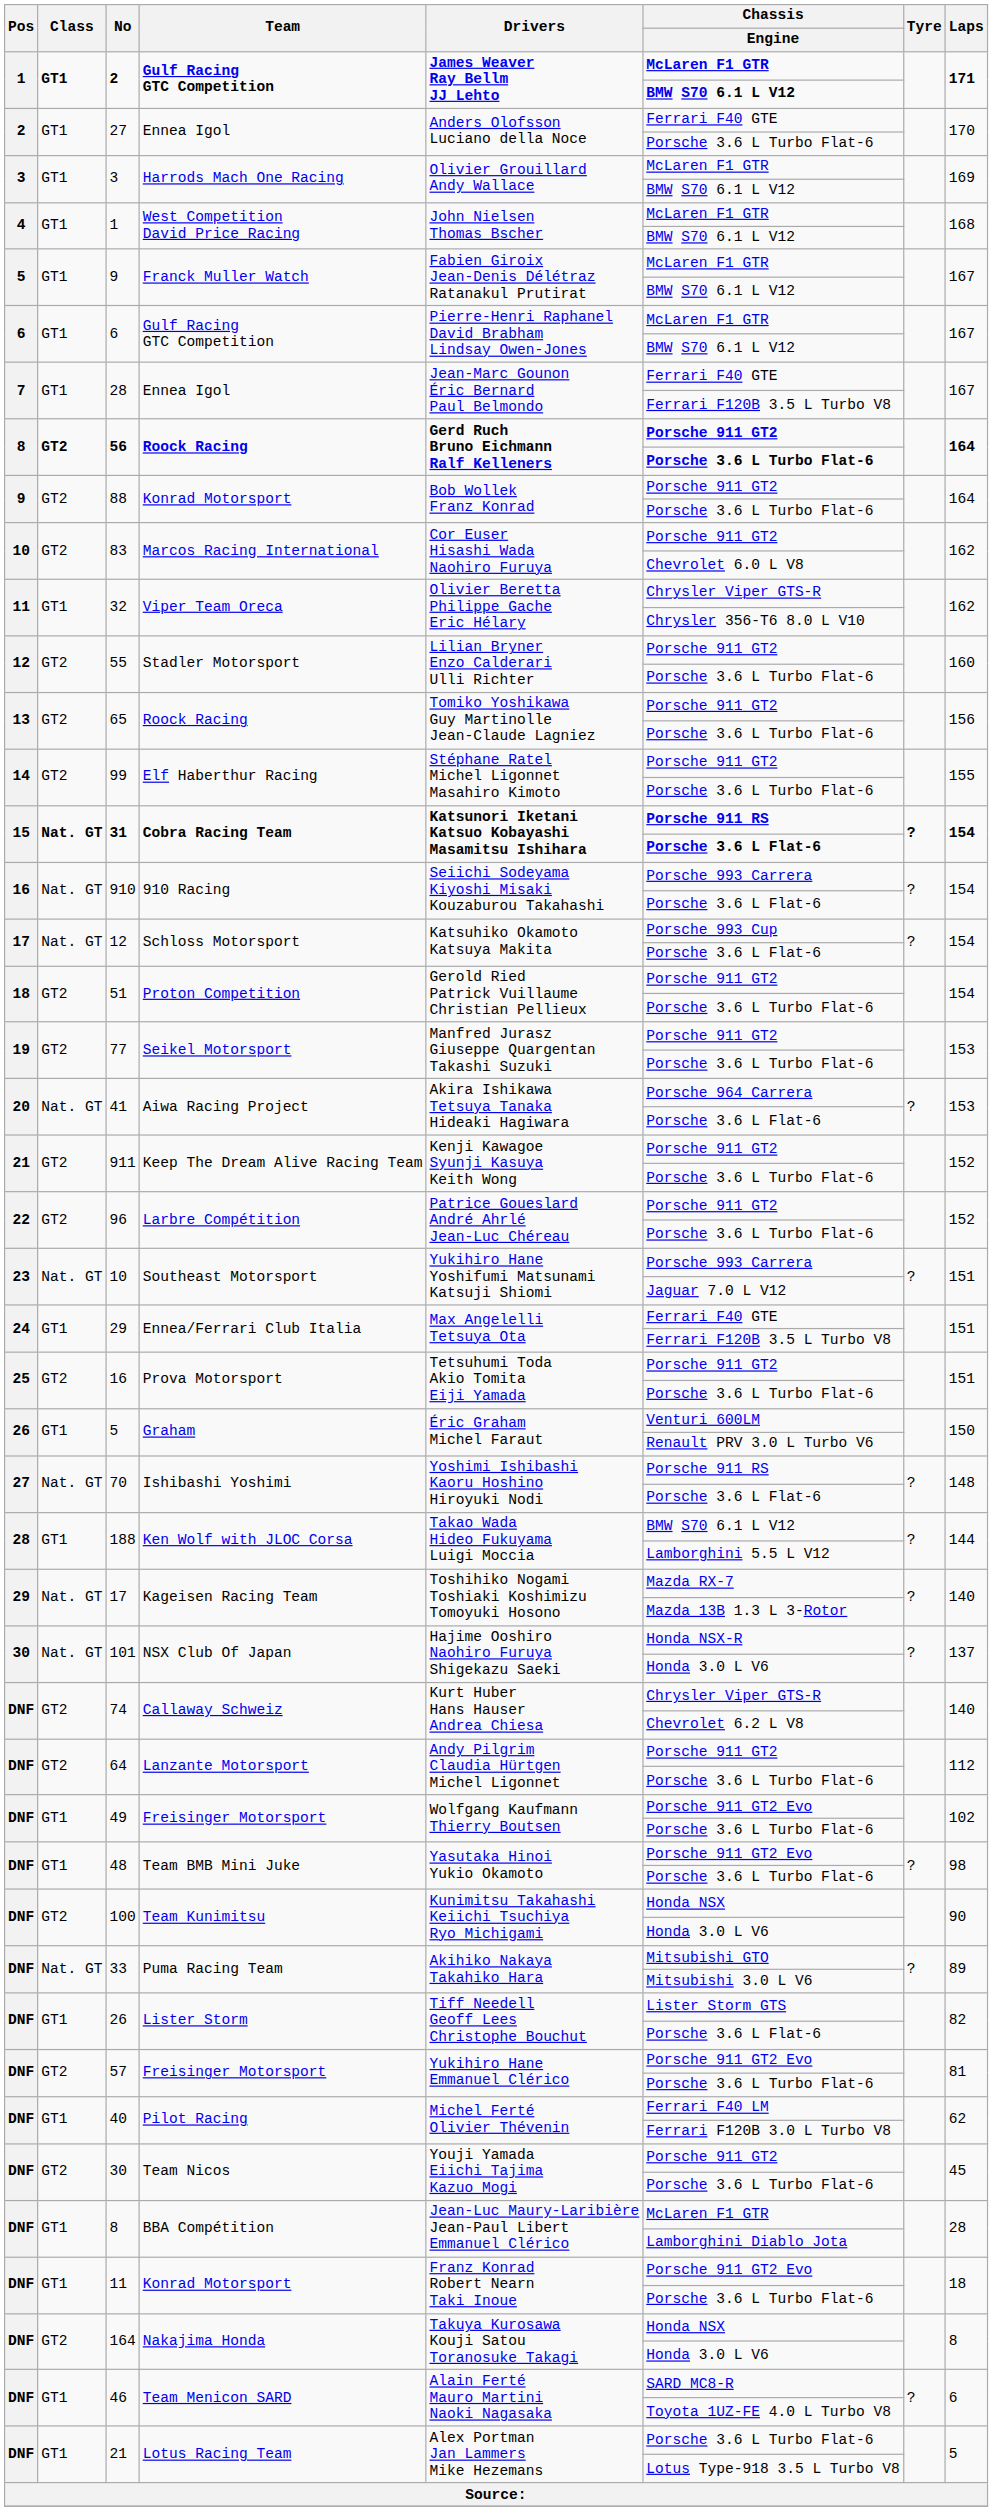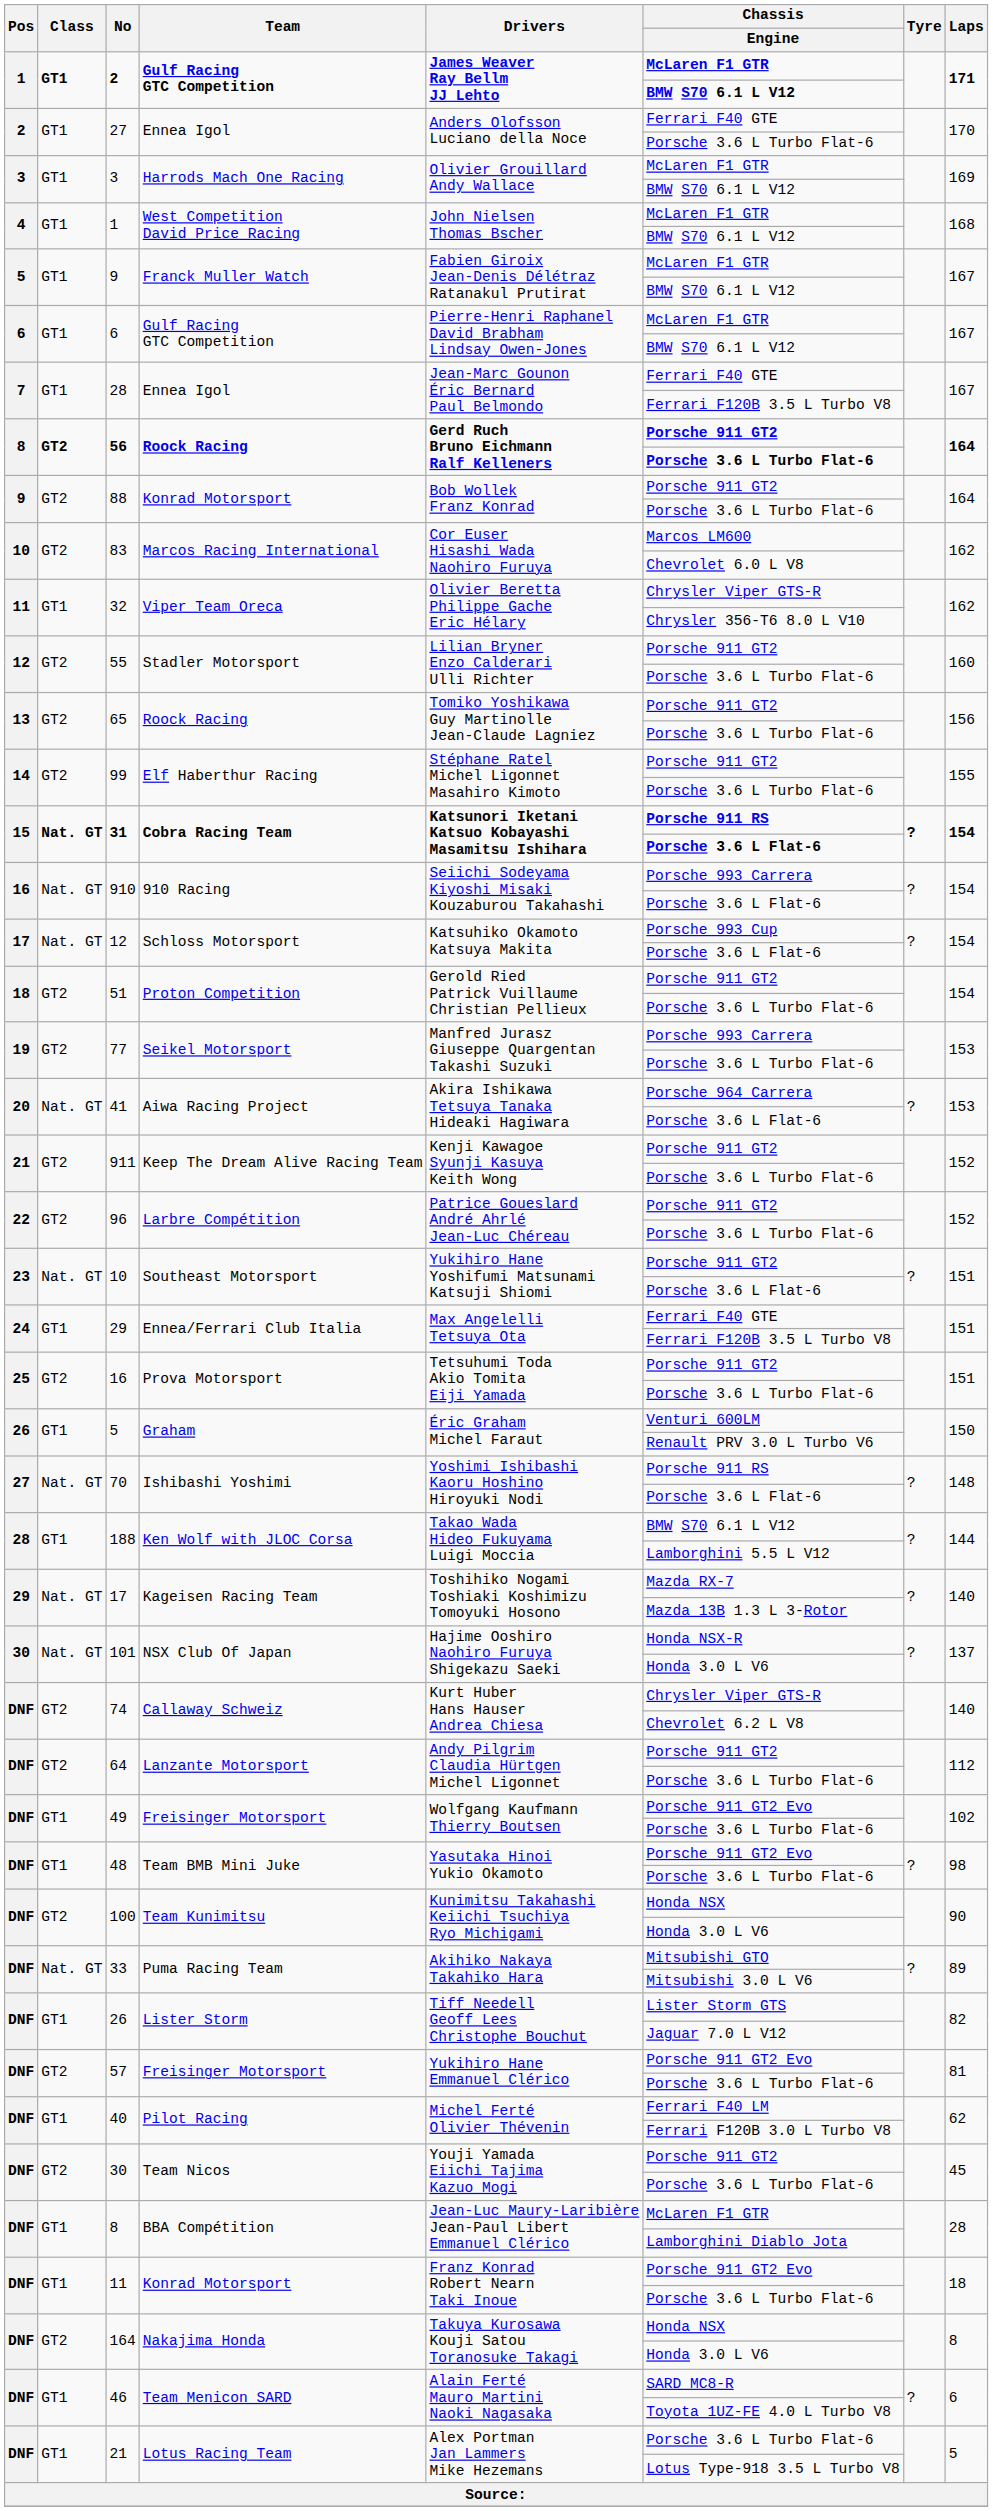(712, 537) Porsche 911 GT2 -> (699, 537) Marcos LM600
(712, 1037) Porsche 911 GT2 -> (729, 1037) Porsche 993 Carrera
(729, 1263) Porsche 993 Carrera -> (712, 1263) Porsche 911 GT2
(716, 1291) Jaguar 7.0 L V12 -> (734, 1291) Porsche 3.6 L Flat-6
(734, 2036) Porsche 3.6 L Flat-6 -> (716, 2036) Jaguar 7.0 L V12
